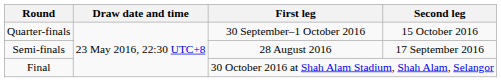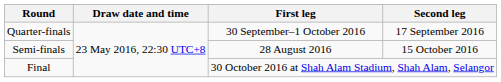(440, 31) 15 October 2016 -> (440, 31) 17 September 2016
(440, 49) 17 September 2016 -> (440, 49) 15 October 2016
